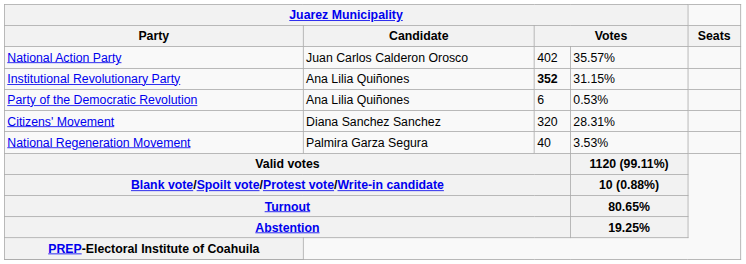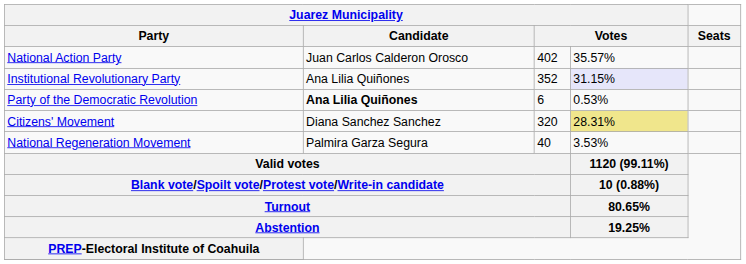(547, 79) bold -> (547, 79) normal
(594, 79) no background -> (594, 79) lavender background
(358, 100) normal -> (362, 100) bold
(594, 121) no background -> (594, 121) khaki background
